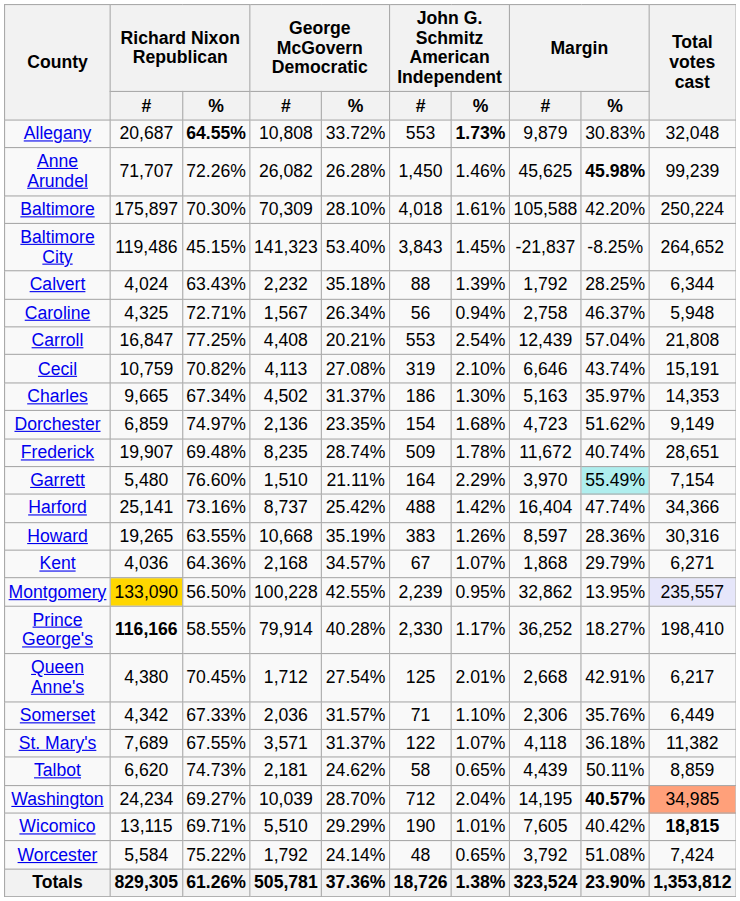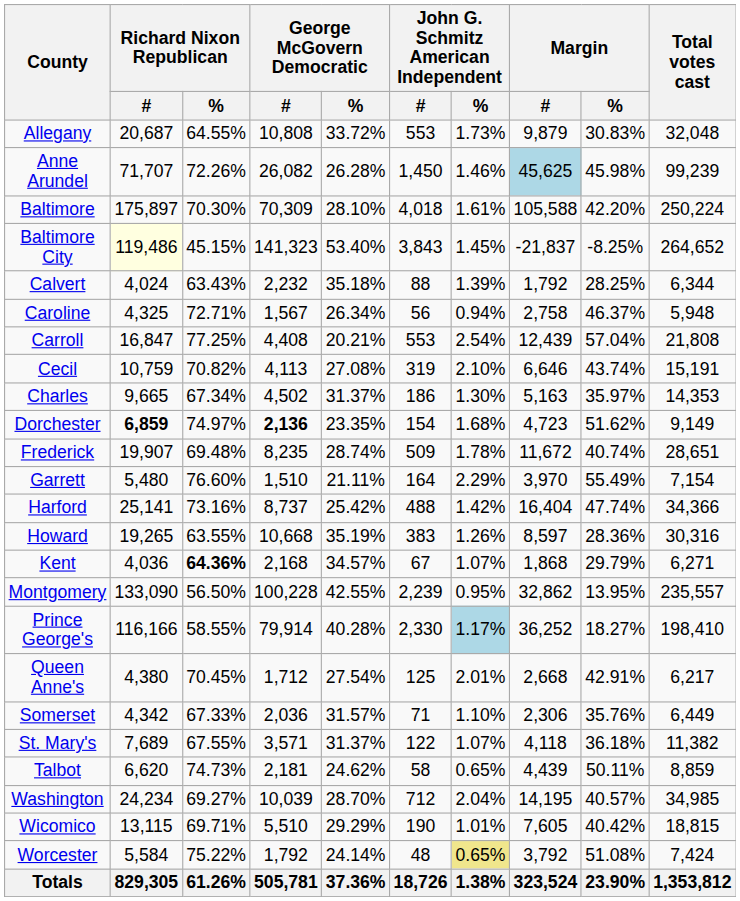(216, 133) bold -> (216, 133) normal
(481, 133) bold -> (481, 133) normal
(545, 171) no background -> (545, 171) lightblue background
(615, 171) bold -> (615, 171) normal
(146, 247) no background -> (146, 247) lightyellow background
(146, 424) normal -> (146, 424) bold
(286, 424) normal -> (286, 424) bold
(615, 480) paleturquoise background -> (615, 480) no background
(216, 564) normal -> (216, 564) bold
(146, 591) gold background -> (146, 591) no background
(692, 591) lavender background -> (692, 591) no background
(146, 629) bold -> (146, 629) normal
(481, 629) no background -> (481, 629) lightblue background
(615, 799) bold -> (615, 799) normal
(692, 799) lightsalmon background -> (692, 799) no background
(692, 826) bold -> (692, 826) normal
(481, 854) no background -> (481, 854) khaki background
